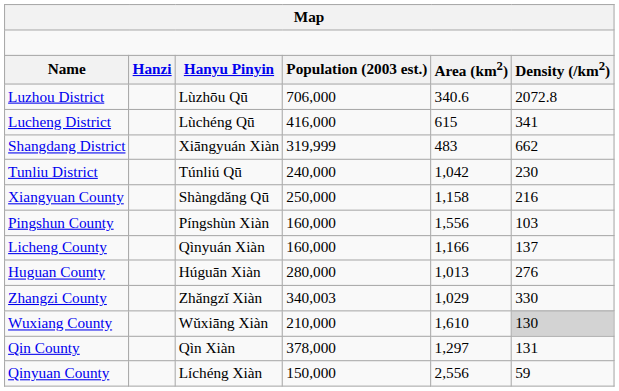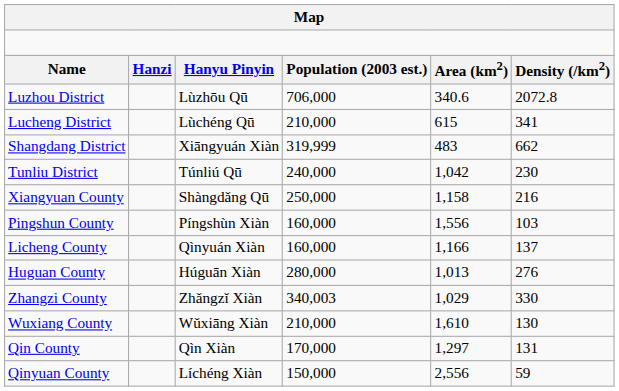(311, 122) 416,000 -> (311, 122) 210,000
(527, 323) lightgrey background -> (527, 323) no background
(311, 348) 378,000 -> (311, 348) 170,000
